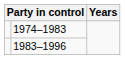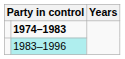(40, 29) normal -> (40, 29) bold
(40, 46) no background -> (40, 46) paleturquoise background
